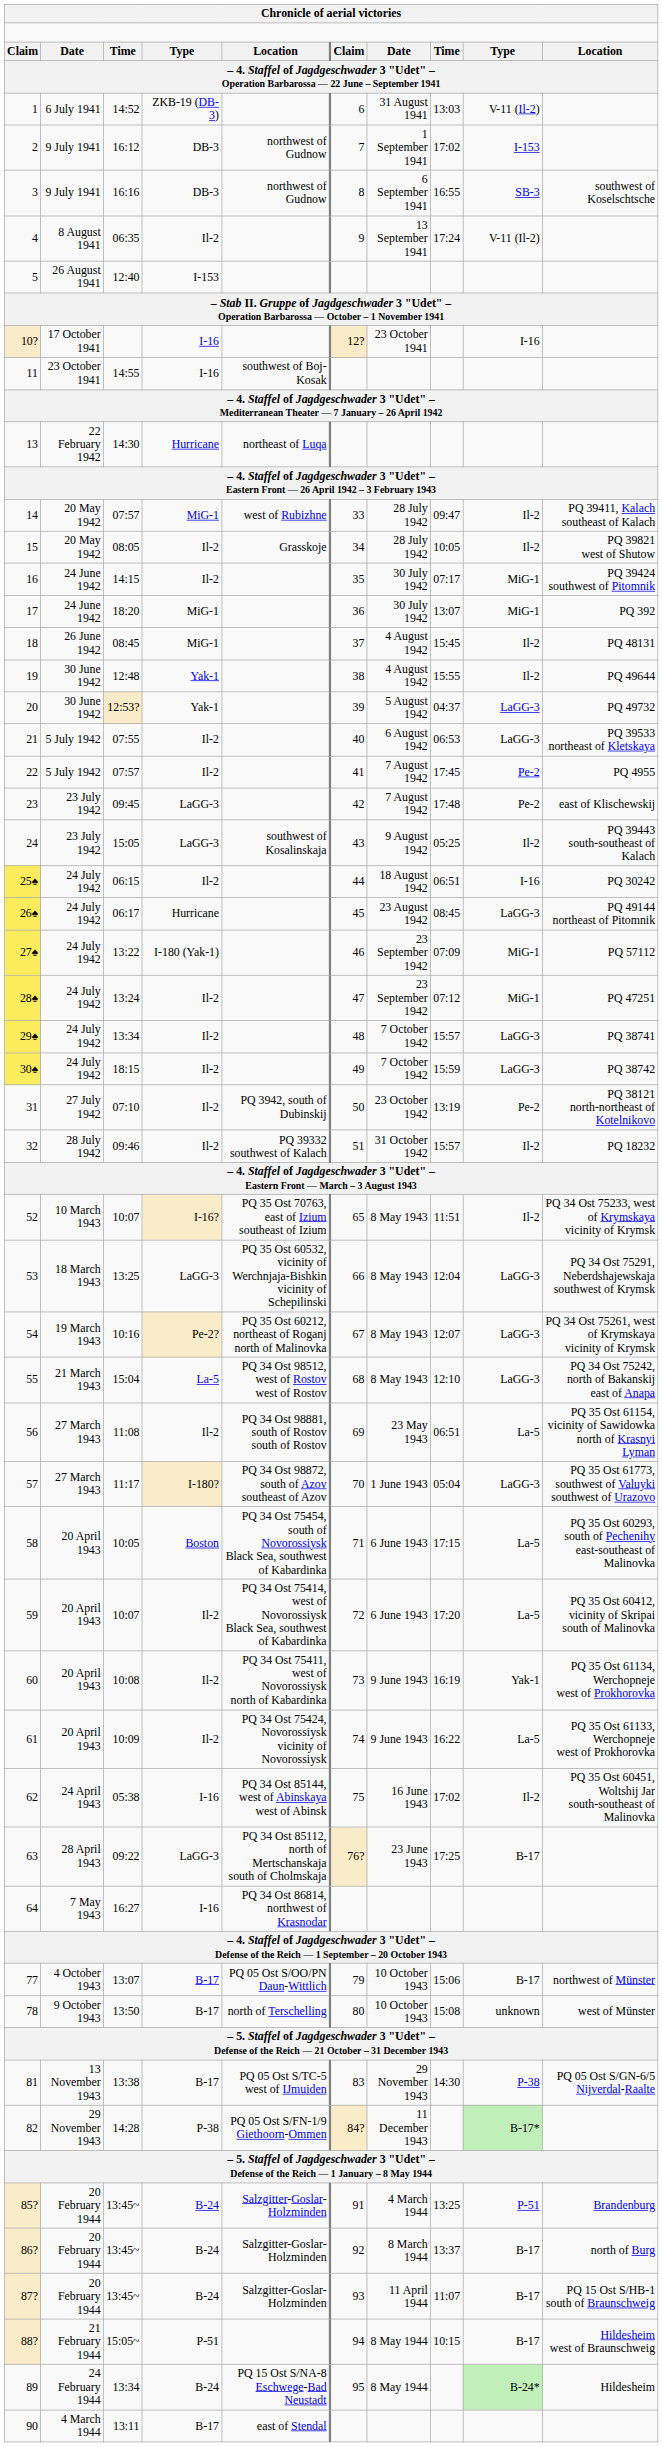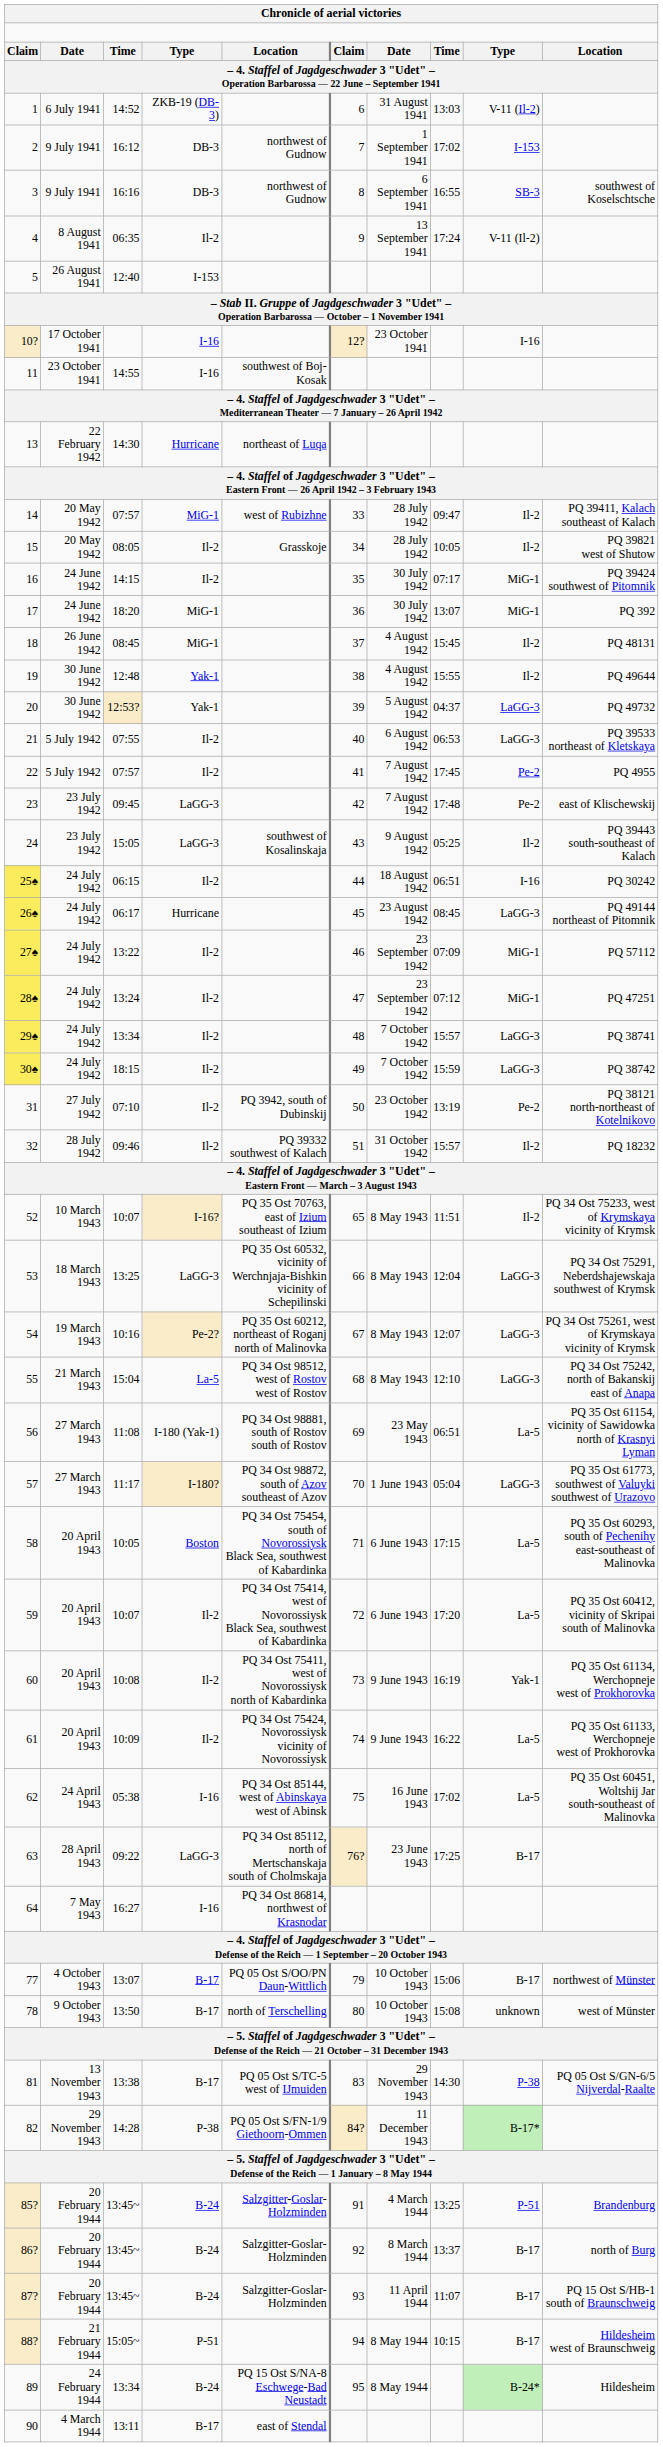(187, 952) I-180 (Yak-1) -> (210, 952) Il-2
(210, 1432) Il-2 -> (187, 1432) I-180 (Yak-1)
(531, 1797) Il-2 -> (528, 1797) La-5
